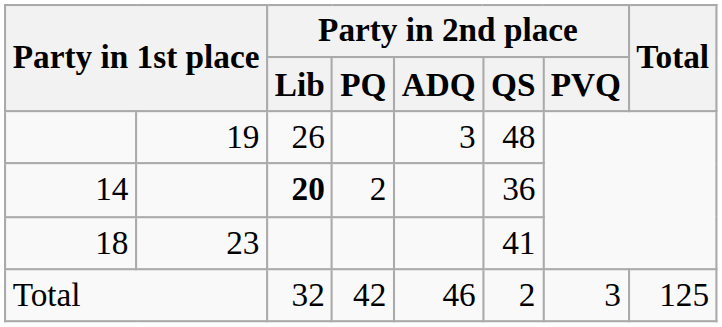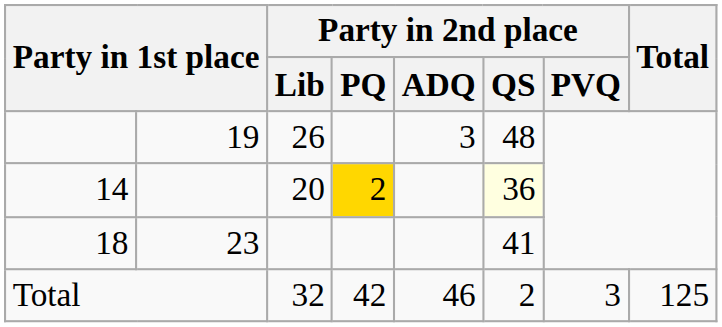(308, 189) bold -> (308, 189) normal
(378, 189) no background -> (378, 189) gold background
(519, 189) no background -> (519, 189) lightyellow background
